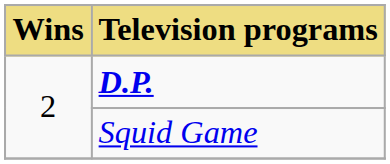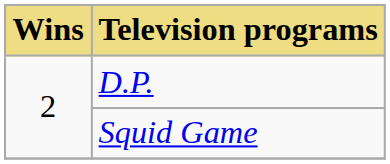(126, 81) bold -> (126, 81) normal
